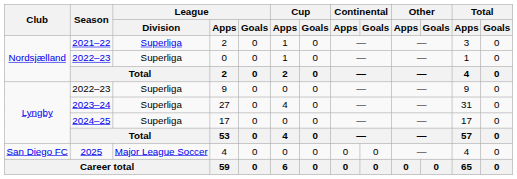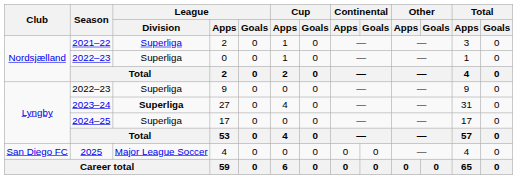(161, 105) normal -> (161, 105) bold
